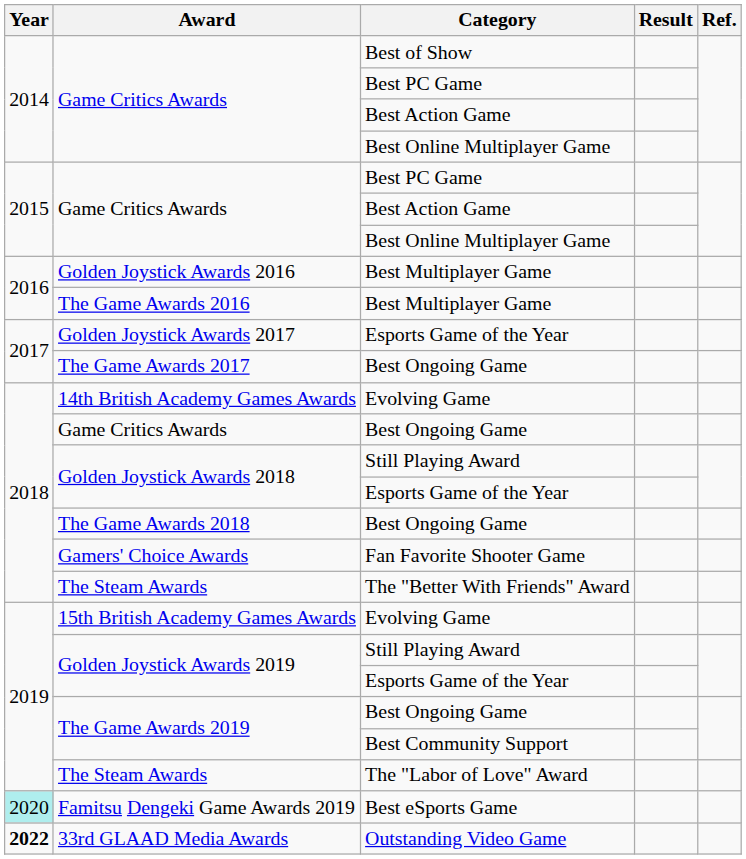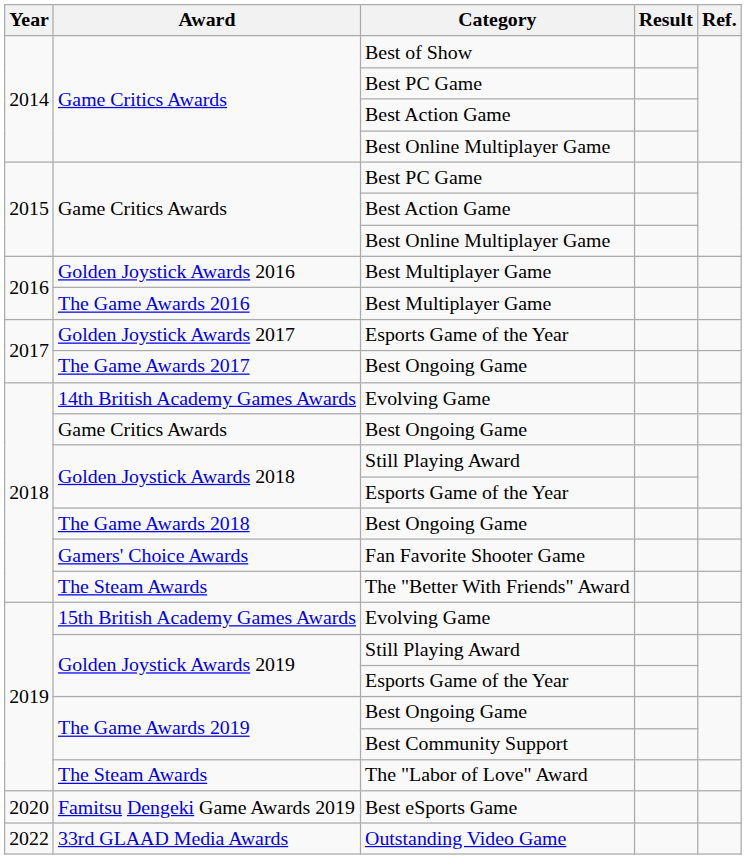(29, 806) paleturquoise background -> (29, 806) no background
(29, 838) bold -> (29, 838) normal
